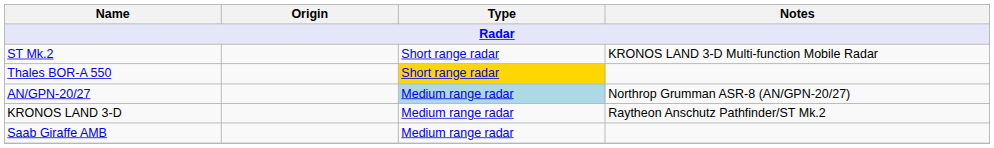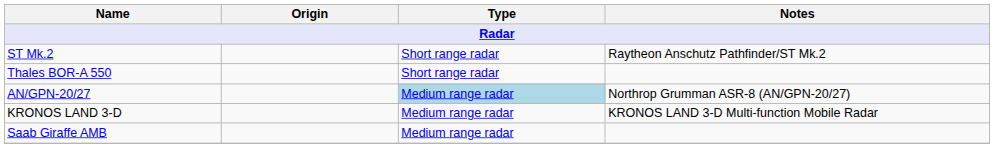(743, 53) KRONOS LAND 3-D Multi-function Mobile Radar -> (717, 53) Raytheon Anschutz Pathfinder/ST Mk.2
(450, 73) gold background -> (450, 73) no background
(717, 113) Raytheon Anschutz Pathfinder/ST Mk.2 -> (743, 113) KRONOS LAND 3-D Multi-function Mobile Radar
